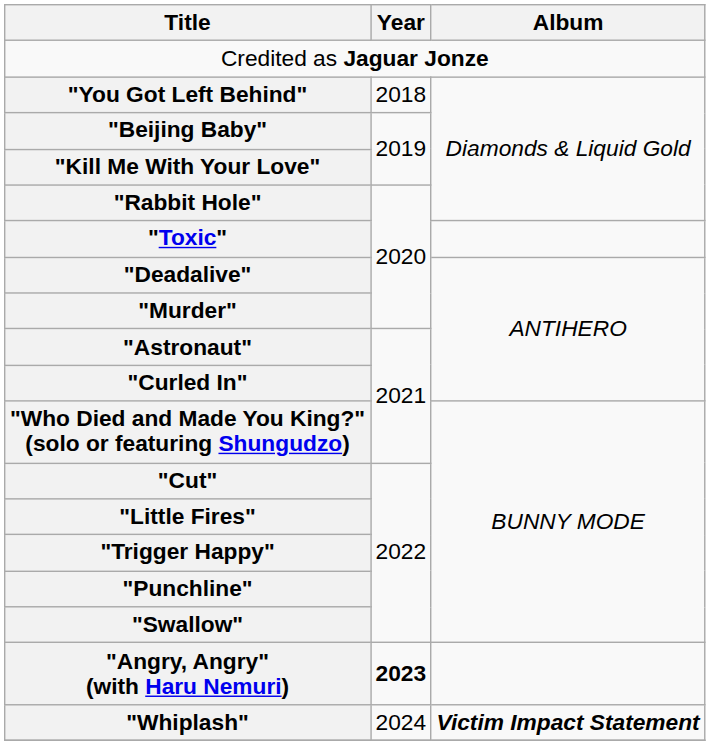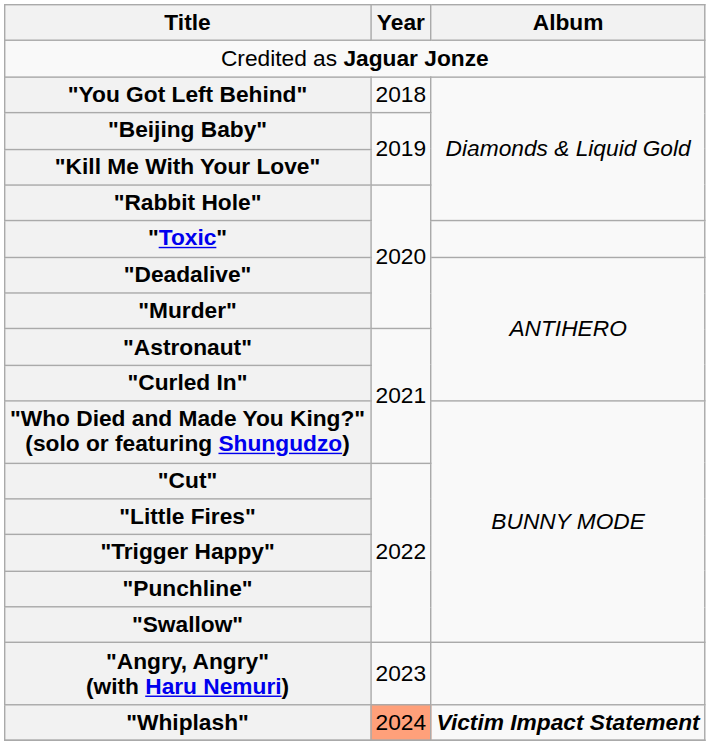(401, 673) bold -> (401, 673) normal
(401, 722) no background -> (401, 722) lightsalmon background
